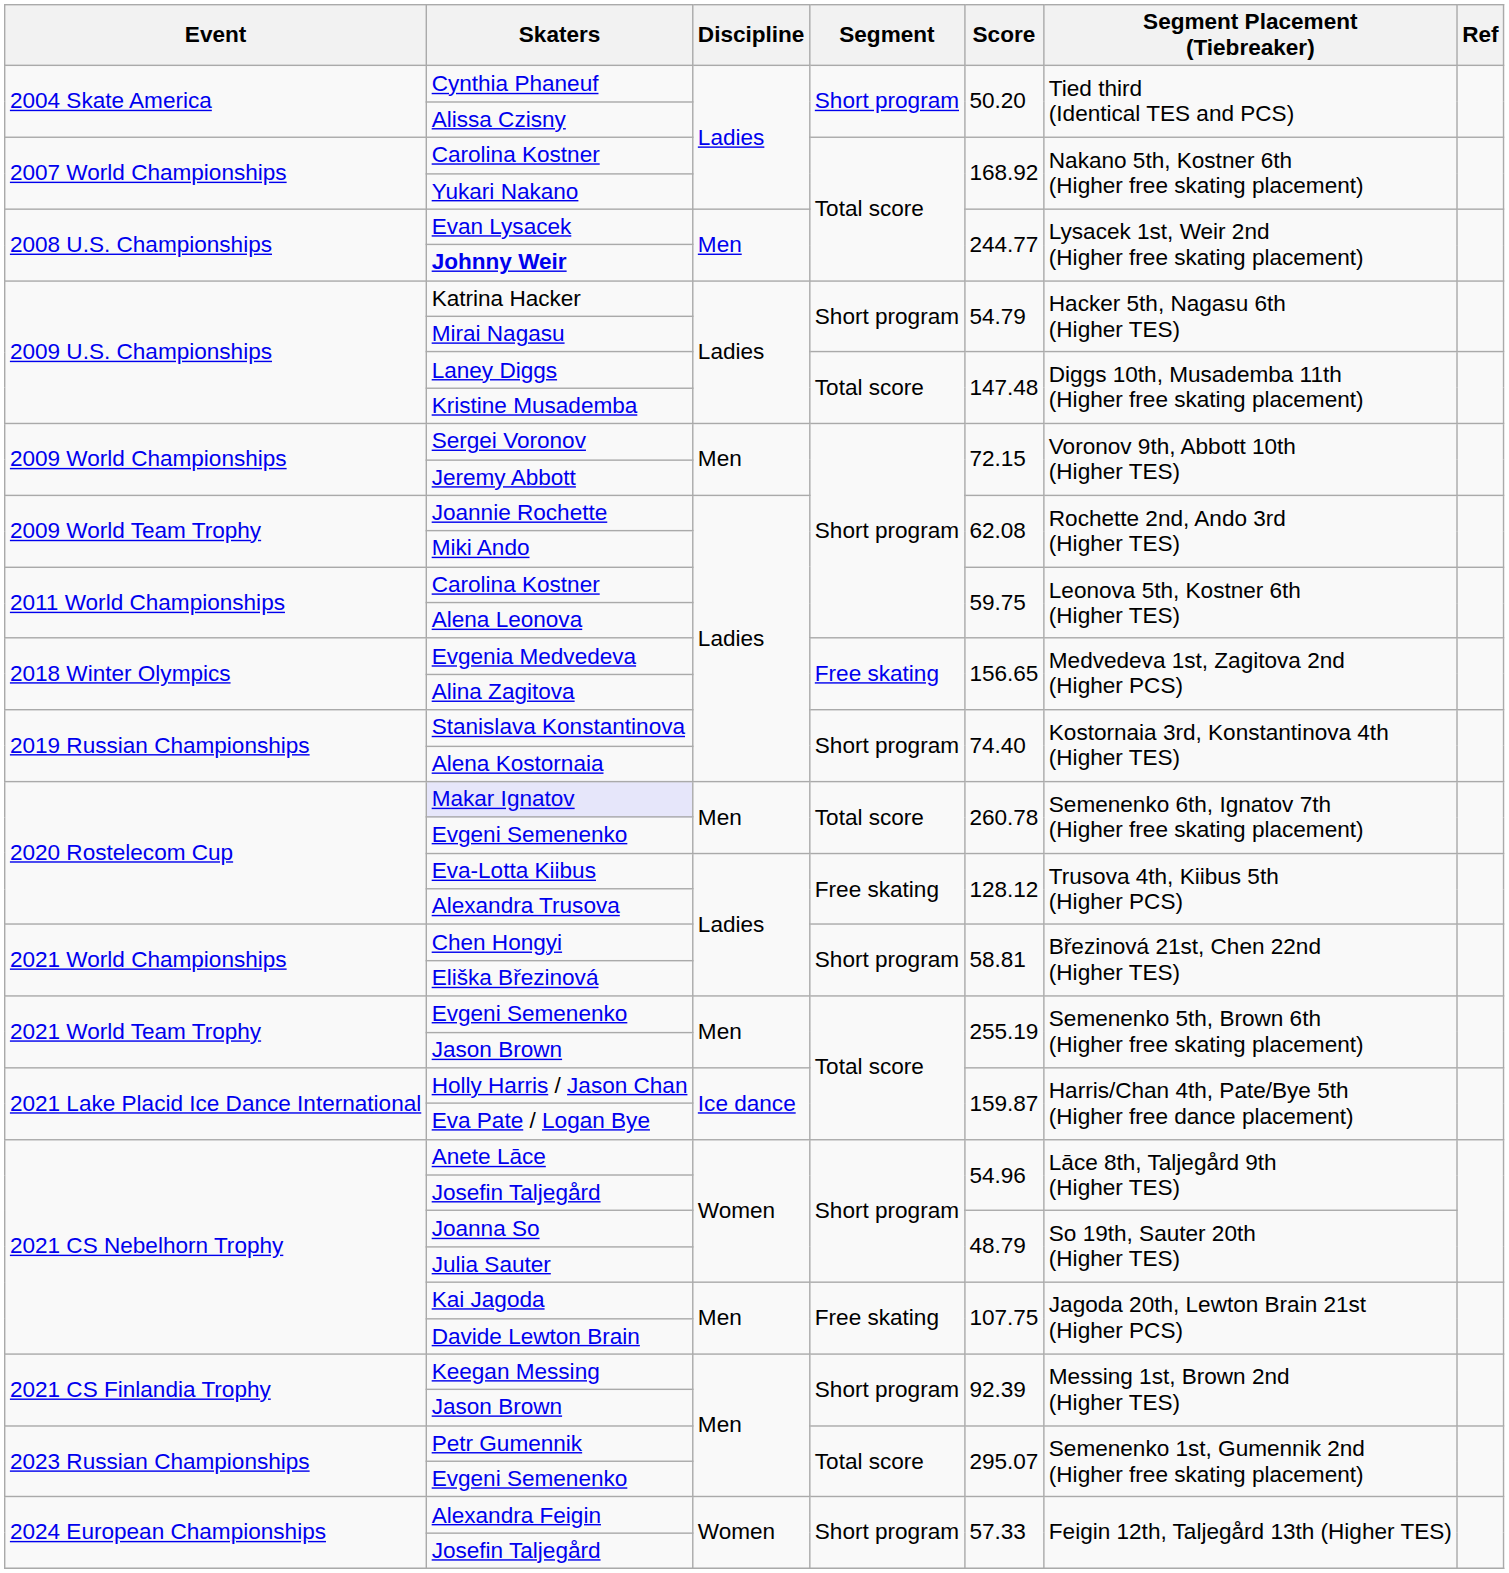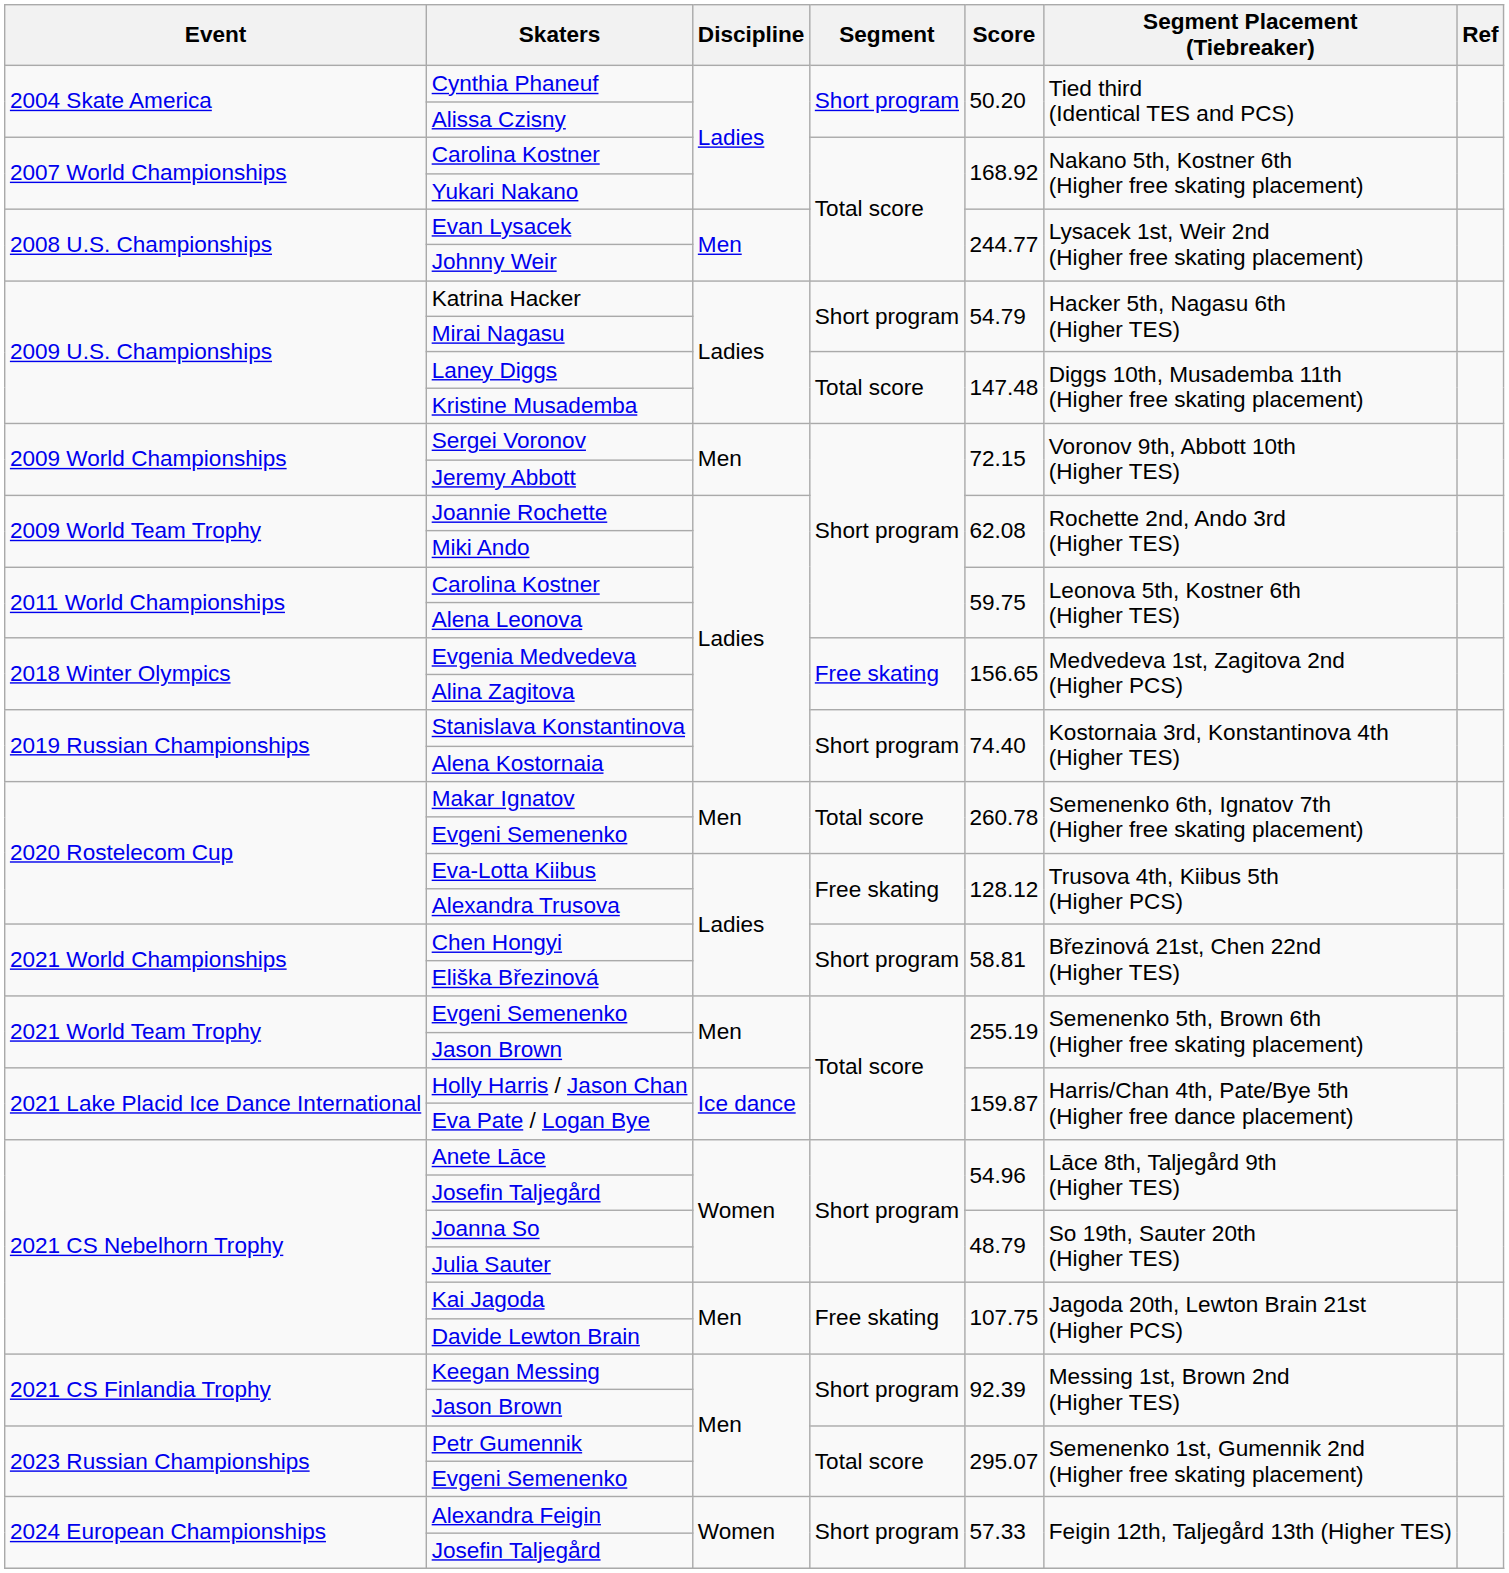(499, 262) bold -> (494, 262) normal
(503, 799) lavender background -> (503, 799) no background
